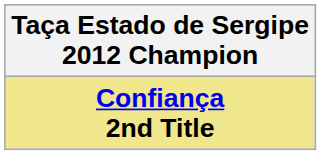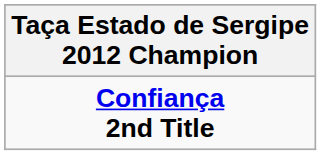(160, 112) khaki background -> (160, 112) no background
